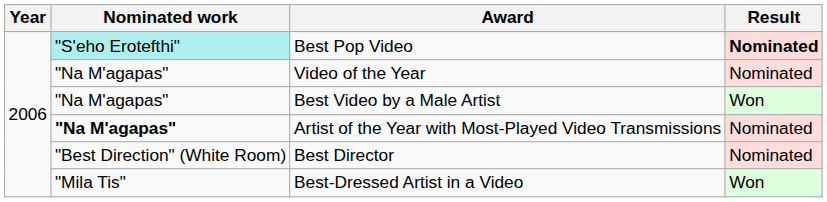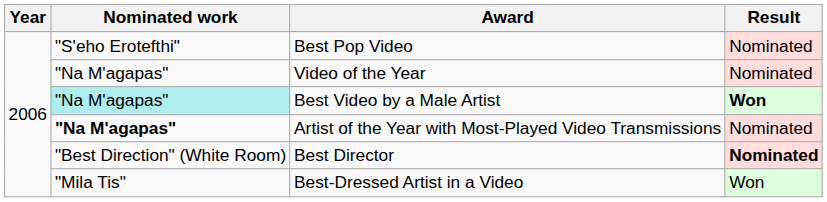(117, 45) paleturquoise background -> (117, 45) no background
(774, 45) bold -> (771, 45) normal
(112, 100) no background -> (112, 100) paleturquoise background
(747, 100) normal -> (748, 100) bold
(771, 155) normal -> (774, 155) bold
